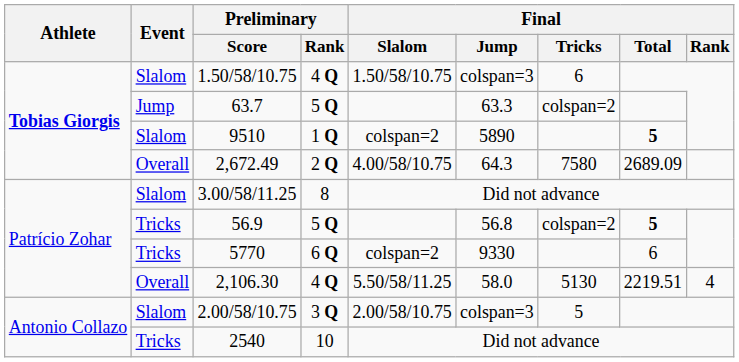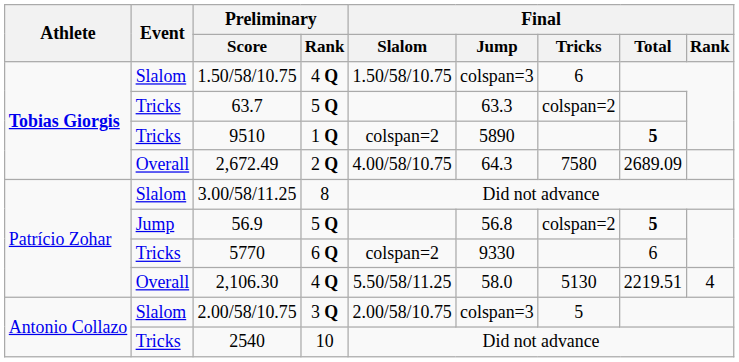(155, 106) Jump -> (158, 106) Tricks
(161, 135) Slalom -> (158, 135) Tricks
(158, 224) Tricks -> (155, 224) Jump
